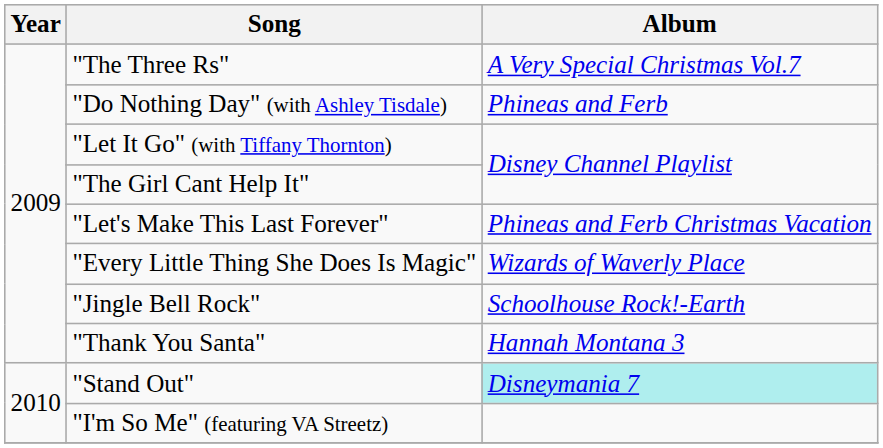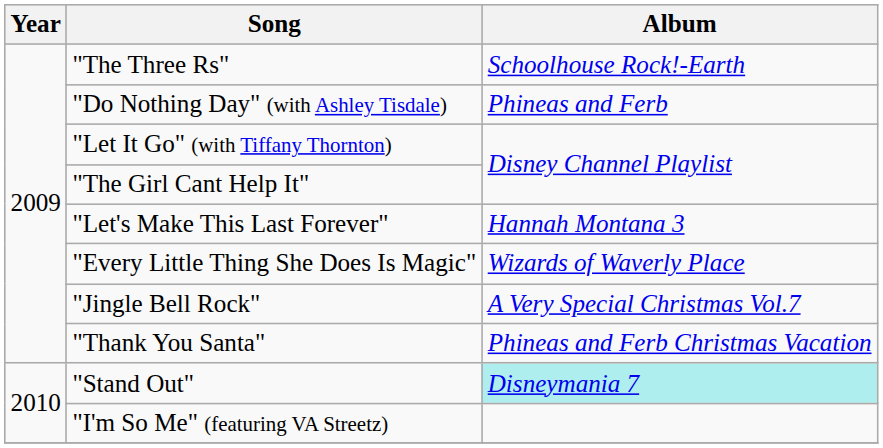(644, 64) A Very Special Christmas Vol.7 -> (616, 64) Schoolhouse Rock!-Earth
(680, 223) Phineas and Ferb Christmas Vacation -> (586, 223) Hannah Montana 3
(616, 303) Schoolhouse Rock!-Earth -> (644, 303) A Very Special Christmas Vol.7
(586, 343) Hannah Montana 3 -> (680, 343) Phineas and Ferb Christmas Vacation
